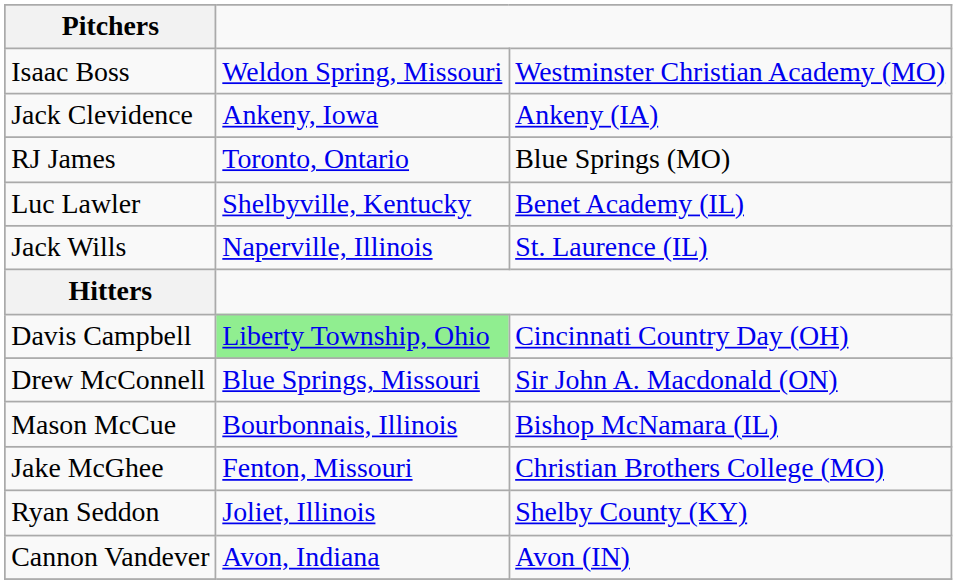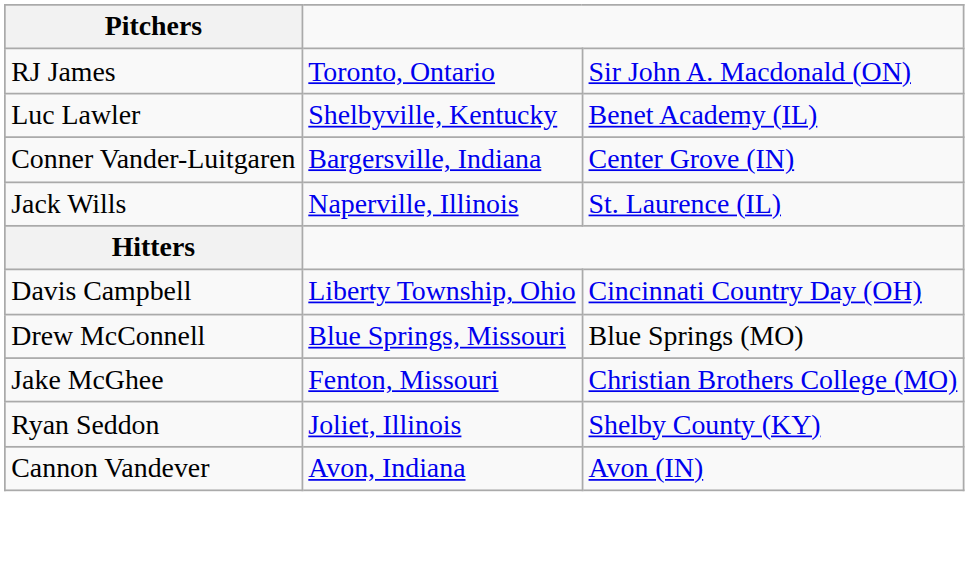- row: (70, 70)
- row: (102, 114)
(623, 159) Blue Springs (MO) -> (750, 70) Sir John A. Macdonald (ON)
+ row: (153, 159)
(356, 335) lightgreen background -> (442, 291) no background
(676, 379) Sir John A. Macdonald (ON) -> (696, 335) Blue Springs (MO)
- row: (94, 423)
